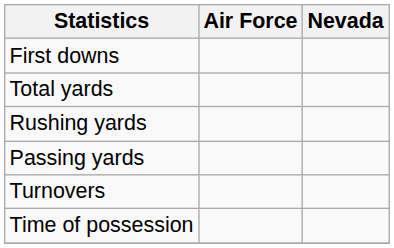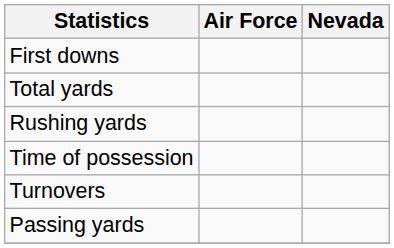rows swapped: (77, 157) <-> (102, 225)
